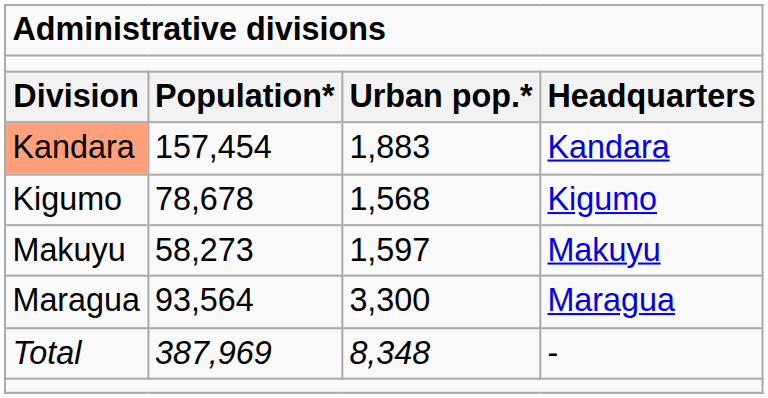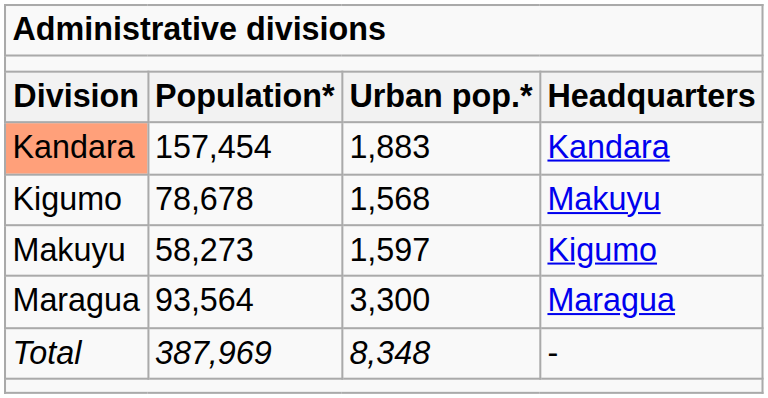(602, 198) Kigumo -> (604, 198) Makuyu
(604, 250) Makuyu -> (602, 250) Kigumo
